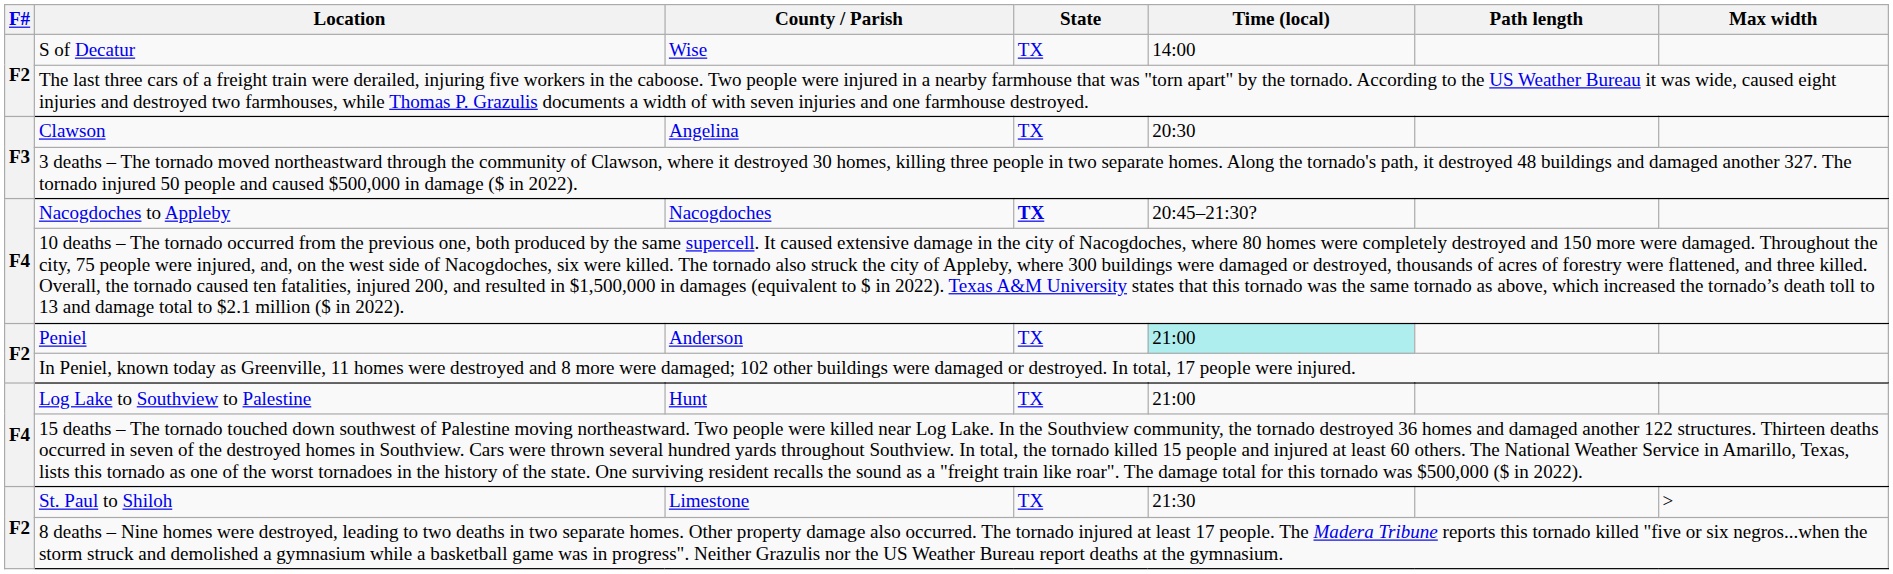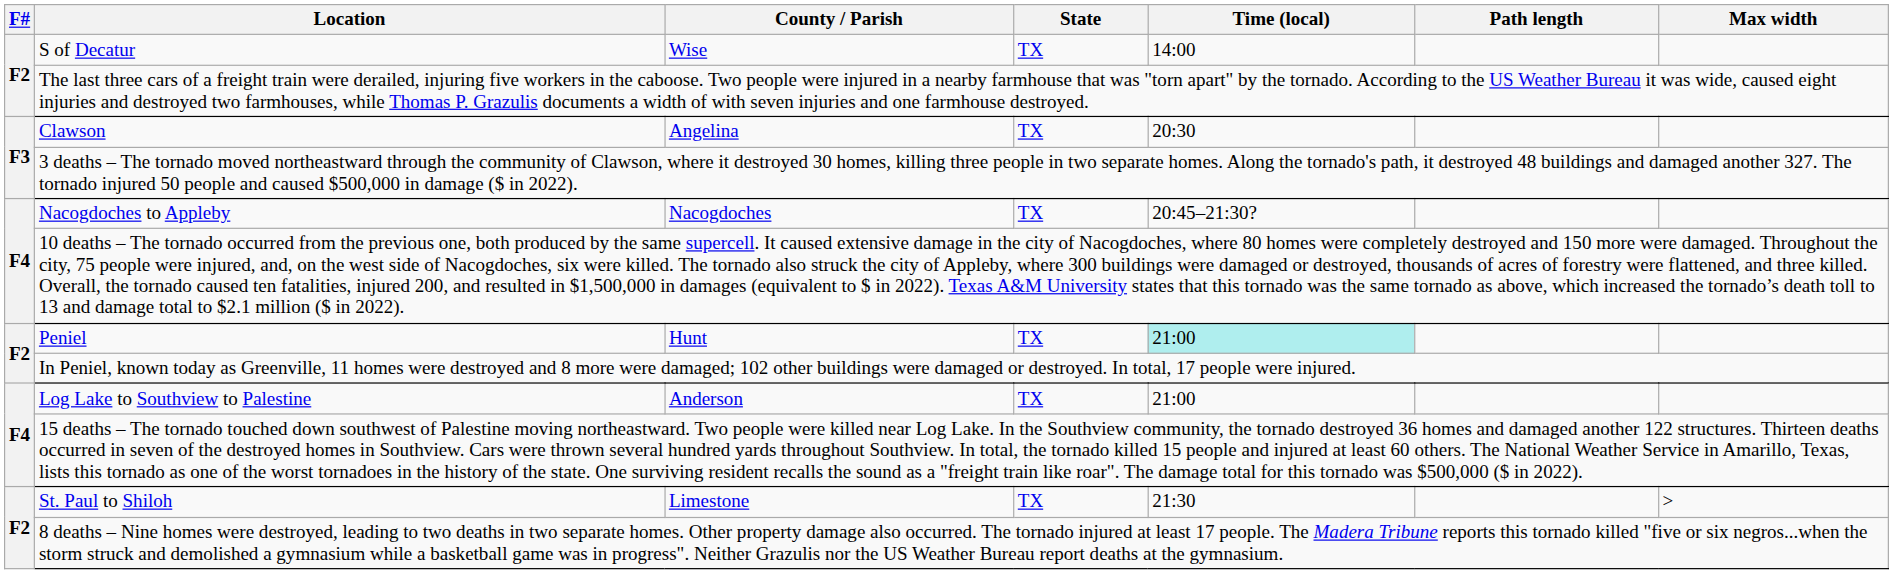(1031, 213) bold -> (1030, 213) normal
(706, 338) Anderson -> (688, 338) Hunt
(688, 398) Hunt -> (706, 398) Anderson
